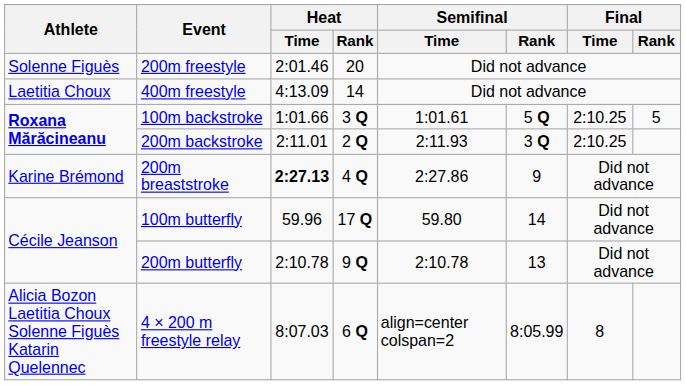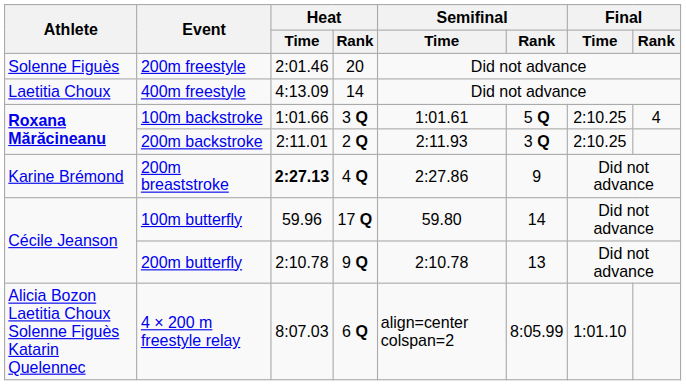(656, 117) 5 -> (656, 117) 4
(600, 332) 8 -> (600, 332) 1:01.10
